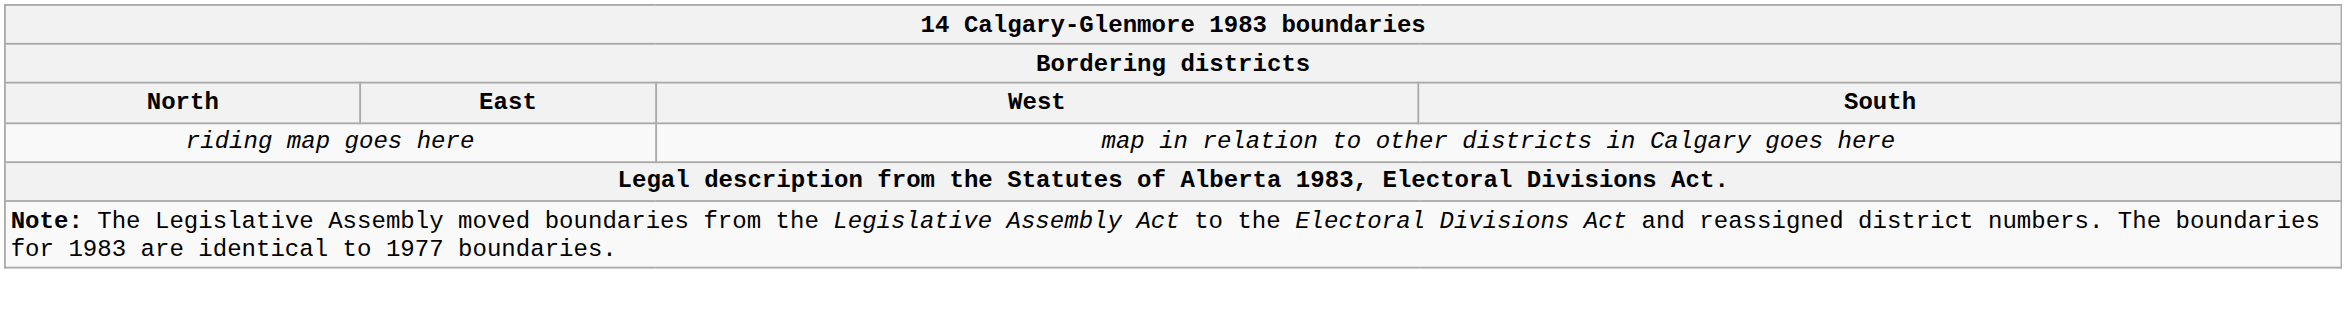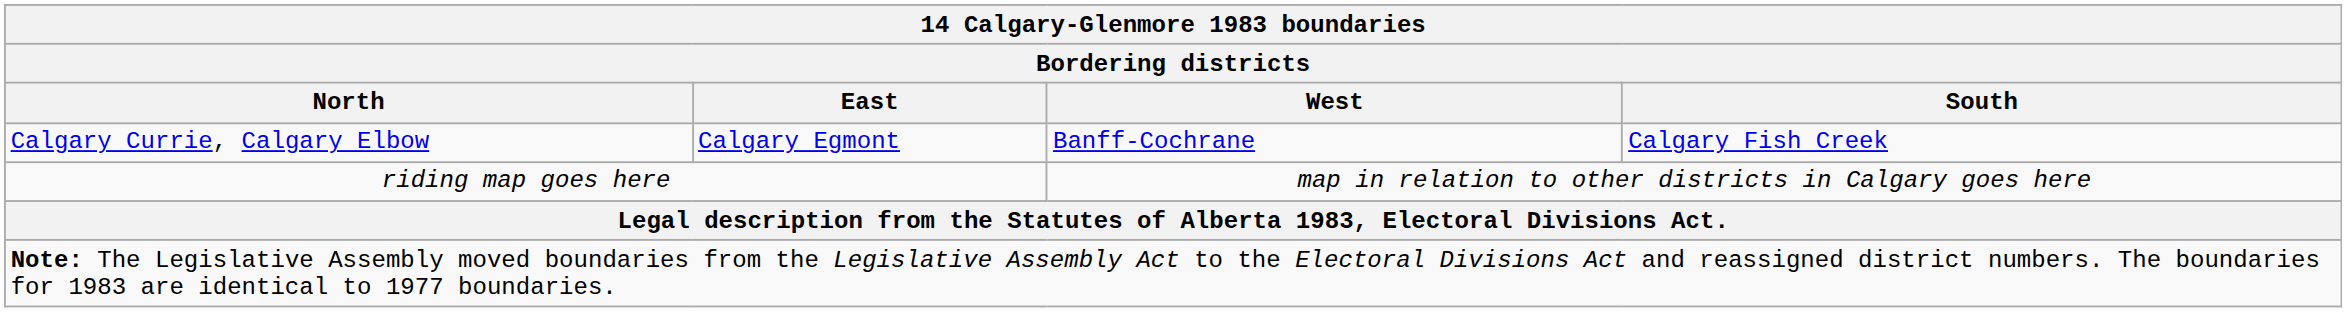+ row: (220, 142)
